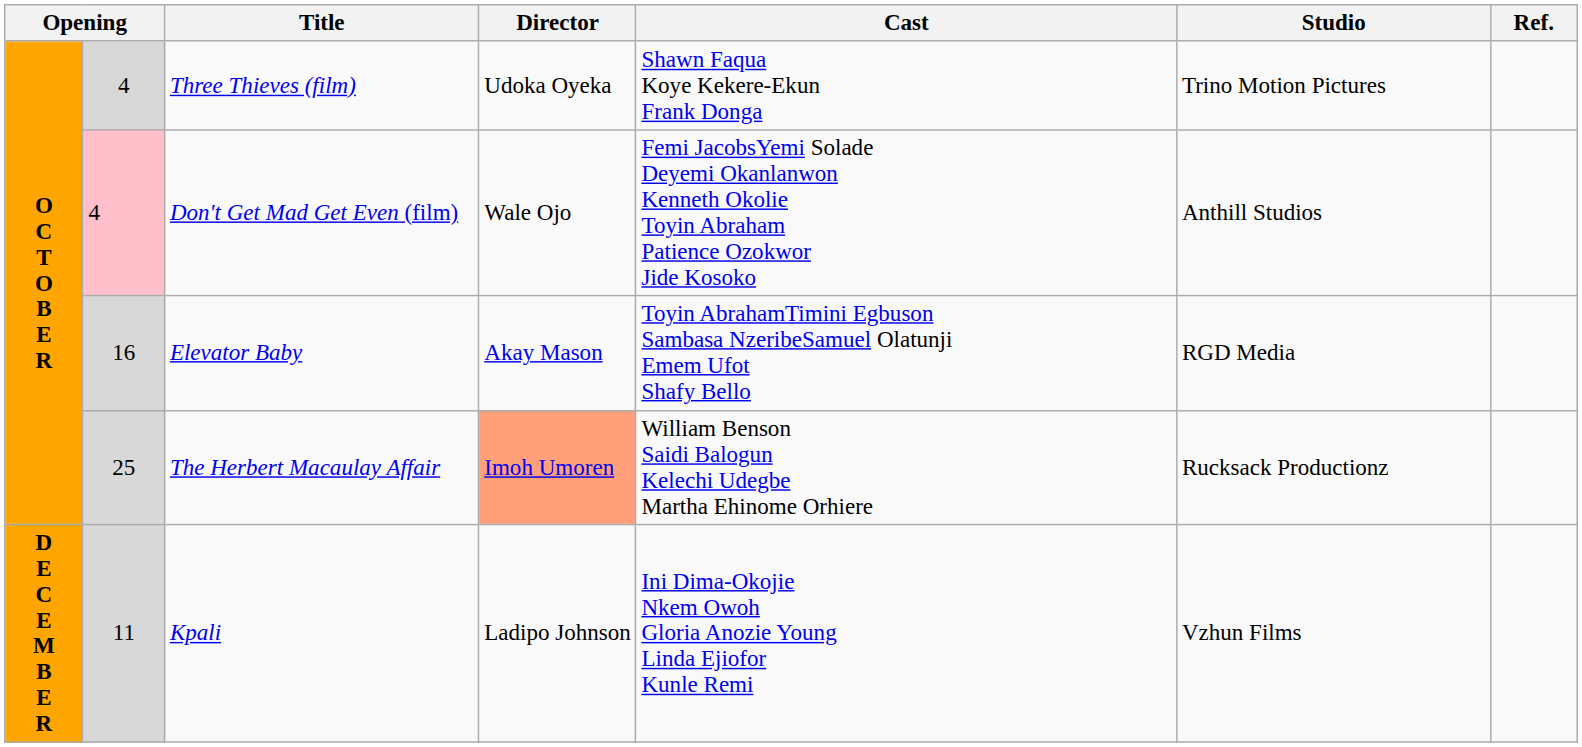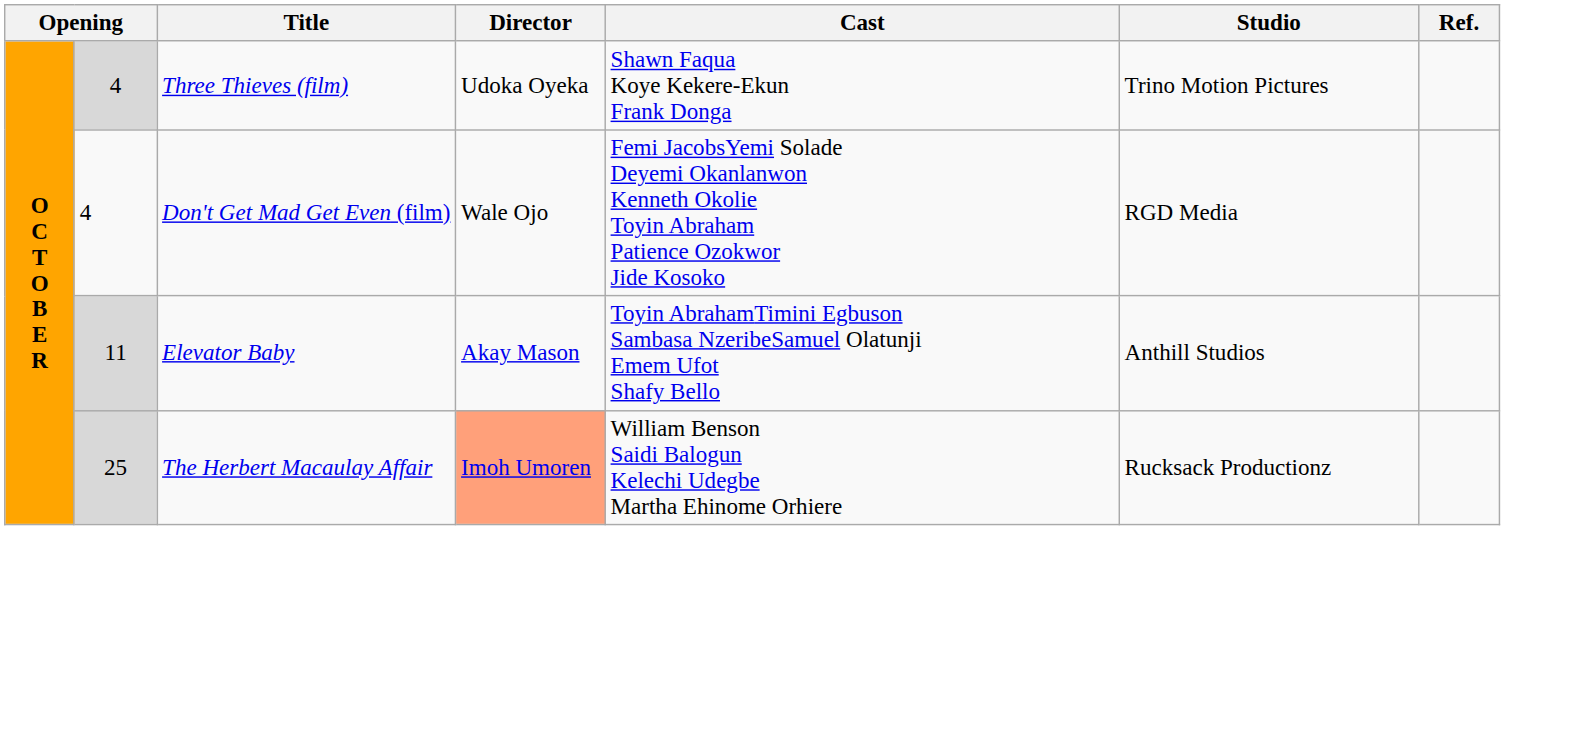(94, 212) pink background -> (86, 212) no background
(1252, 212) Anthill Studios -> (1181, 212) RGD Media
(124, 352) 16 -> (116, 352) 11
(1239, 352) RGD Media -> (1195, 352) Anthill Studios
- row: (195, 633)
